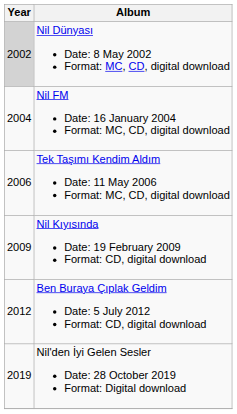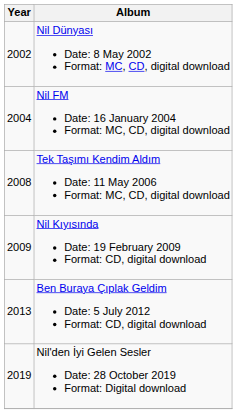(19, 54) lightgrey background -> (19, 54) no background
(19, 183) 2006 -> (19, 183) 2008
(19, 311) 2012 -> (19, 311) 2013
